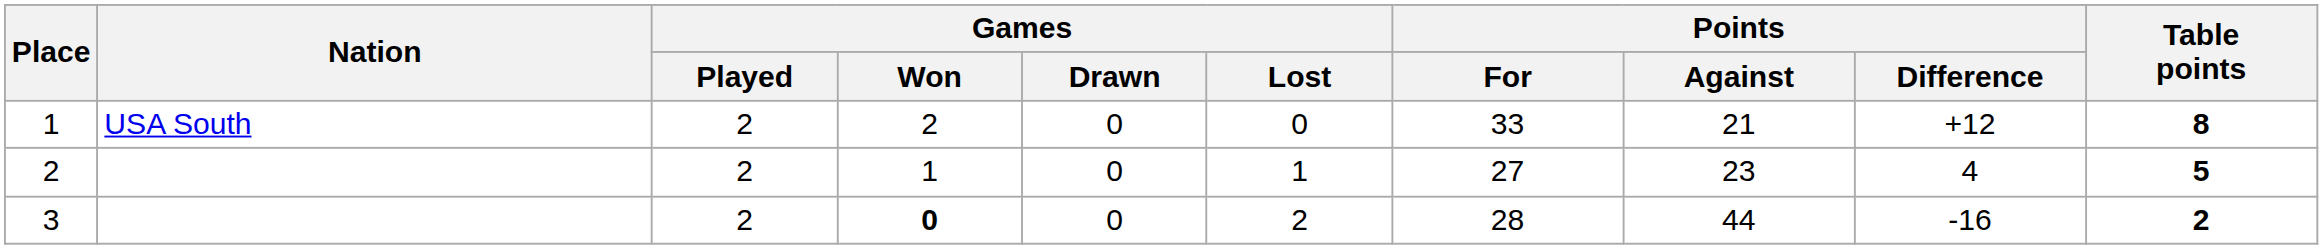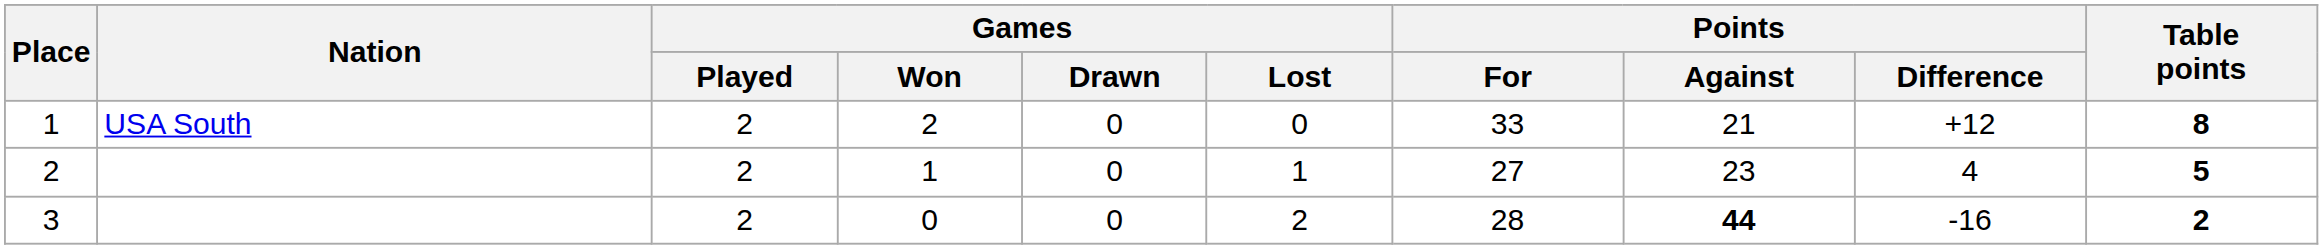(930, 219) bold -> (930, 219) normal
(1739, 219) normal -> (1739, 219) bold
